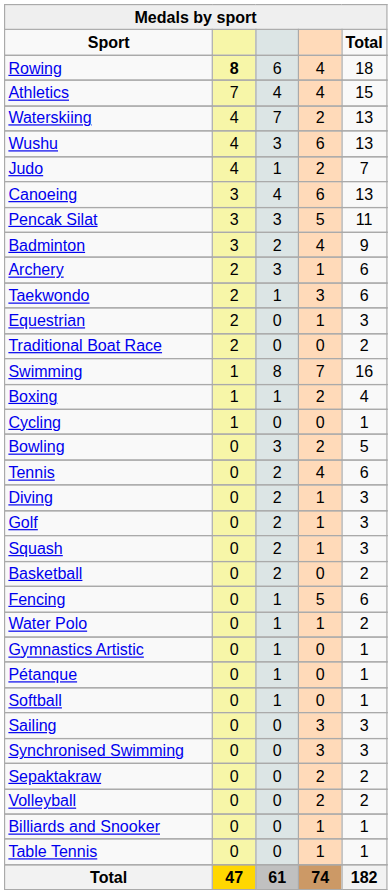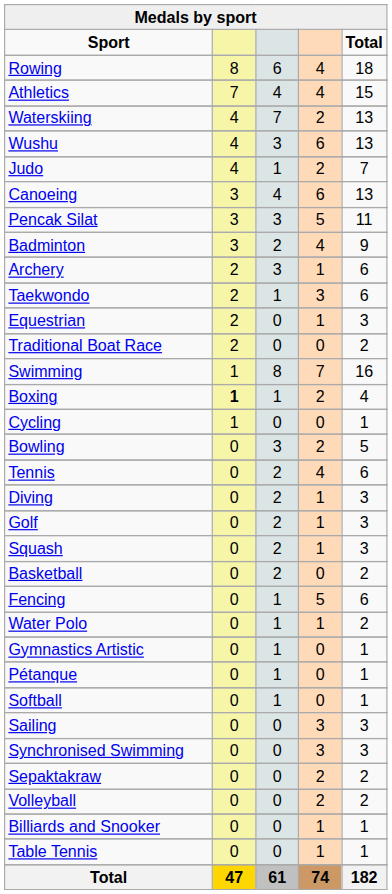(234, 67) bold -> (234, 67) normal
(234, 396) normal -> (234, 396) bold
